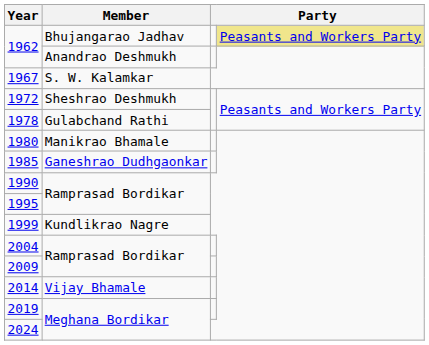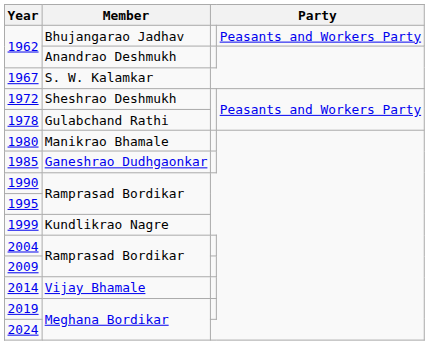(320, 36) khaki background -> (320, 36) no background
